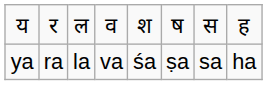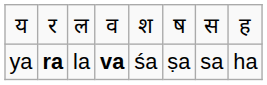(53, 61) normal -> (53, 61) bold
(112, 61) normal -> (112, 61) bold
